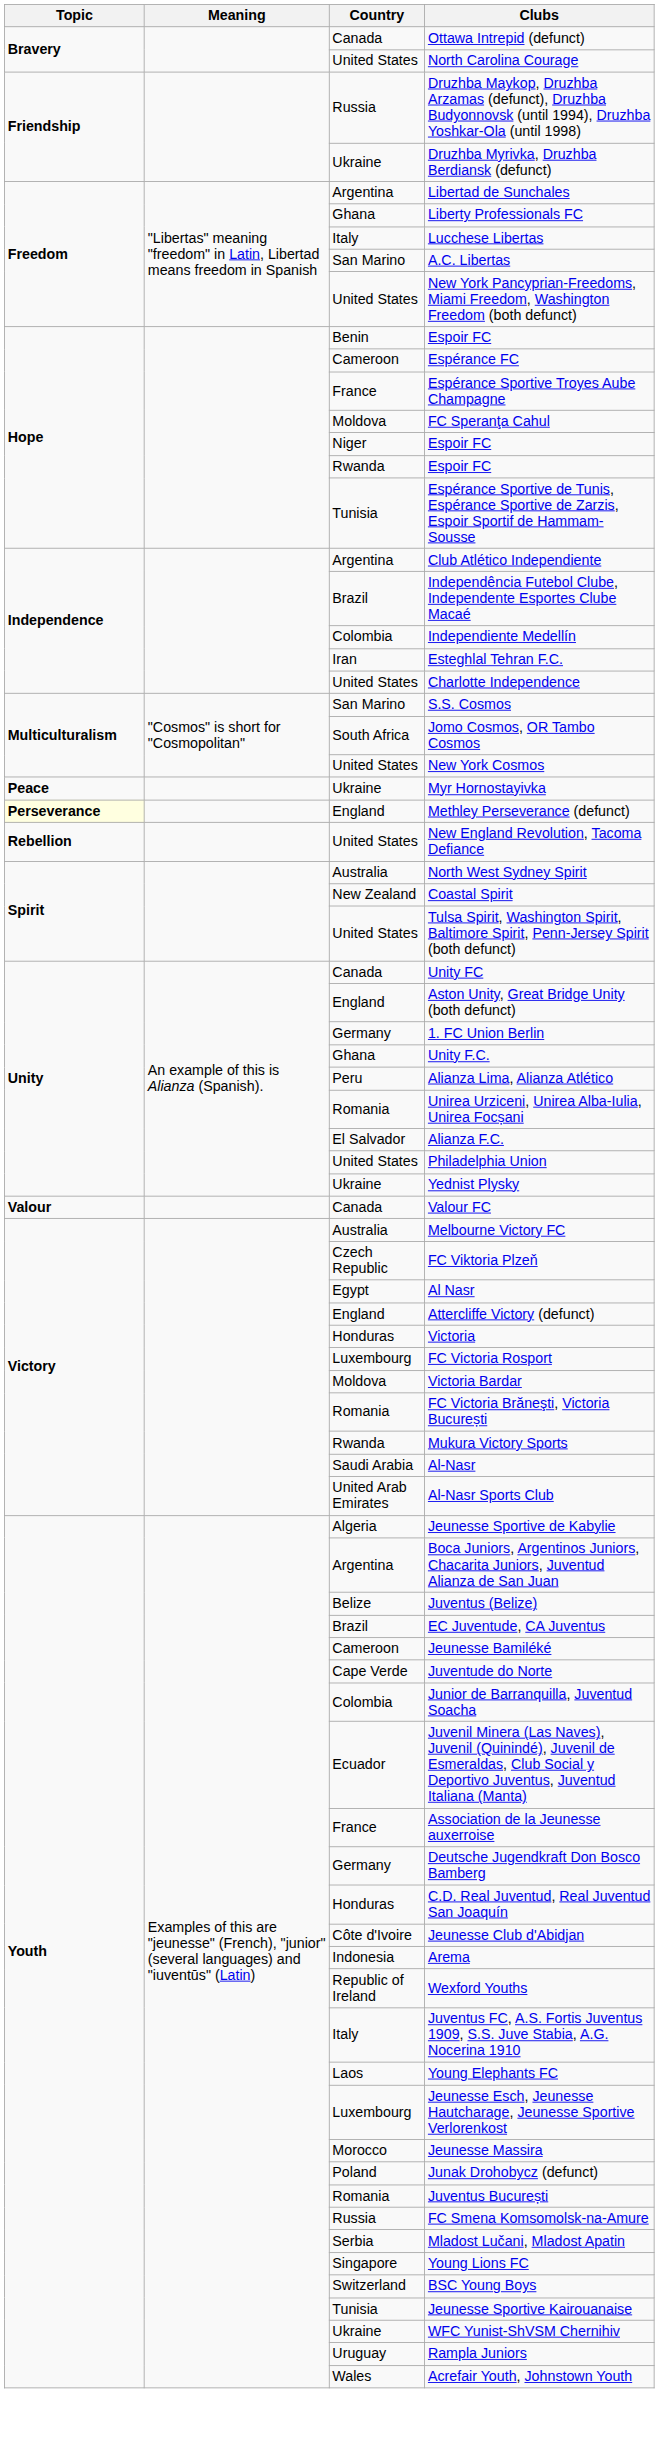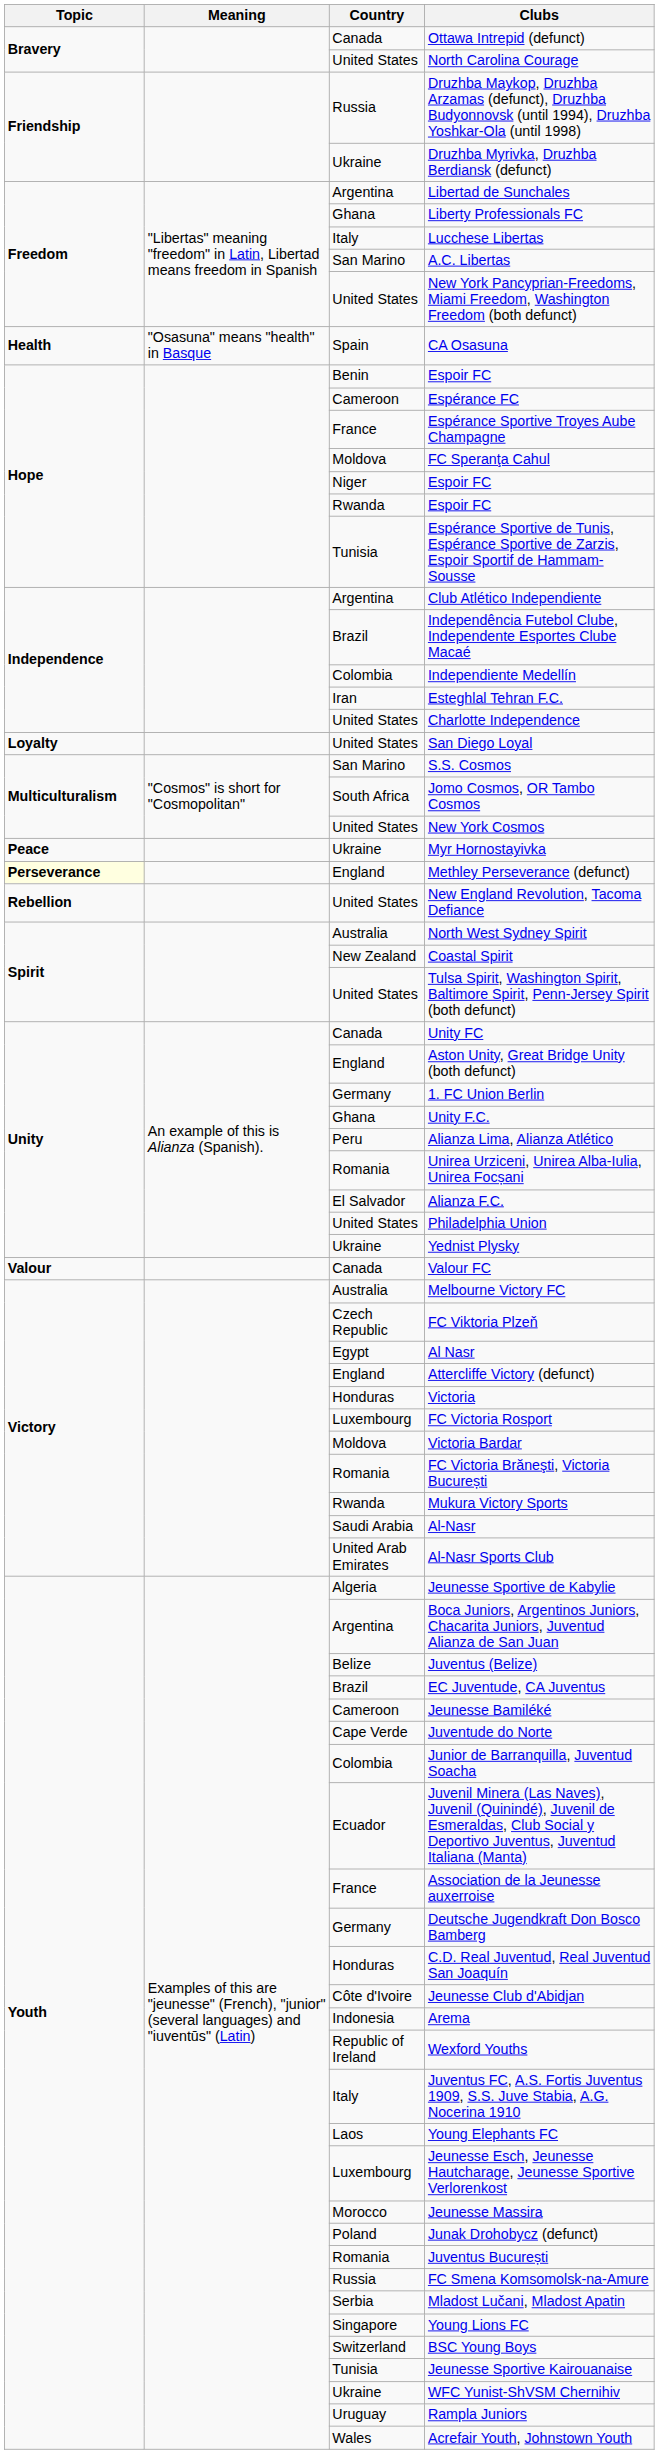+ row: (351, 345)
+ row: (375, 743)
